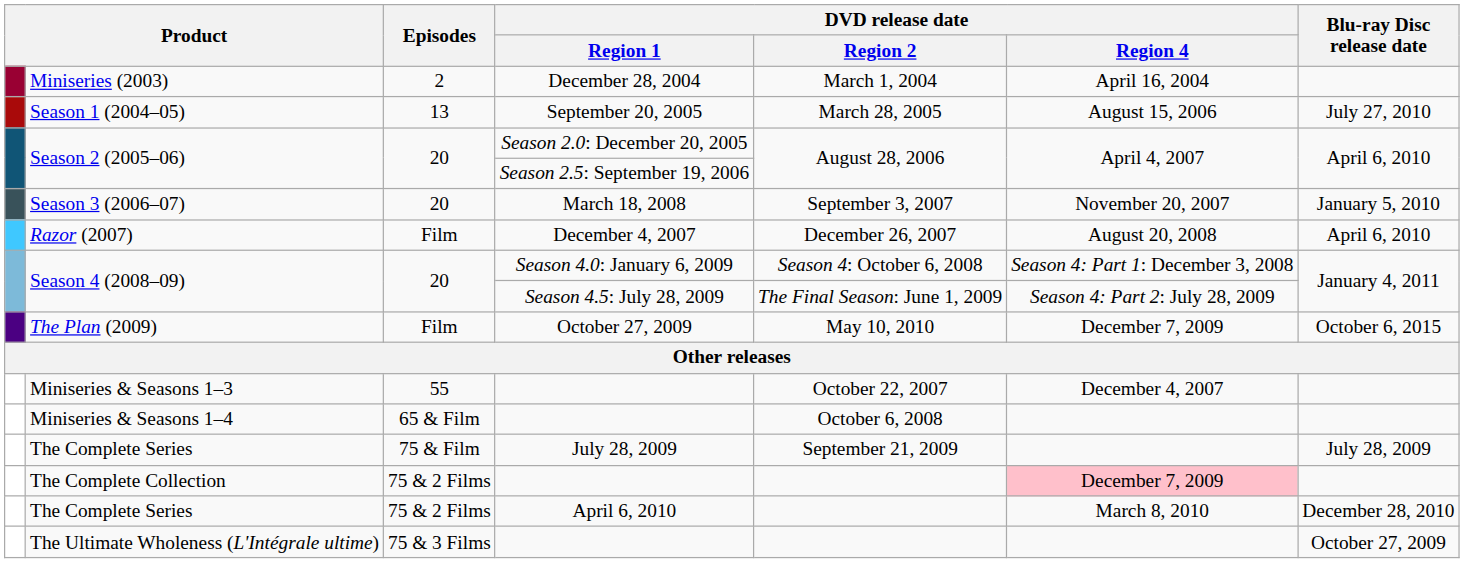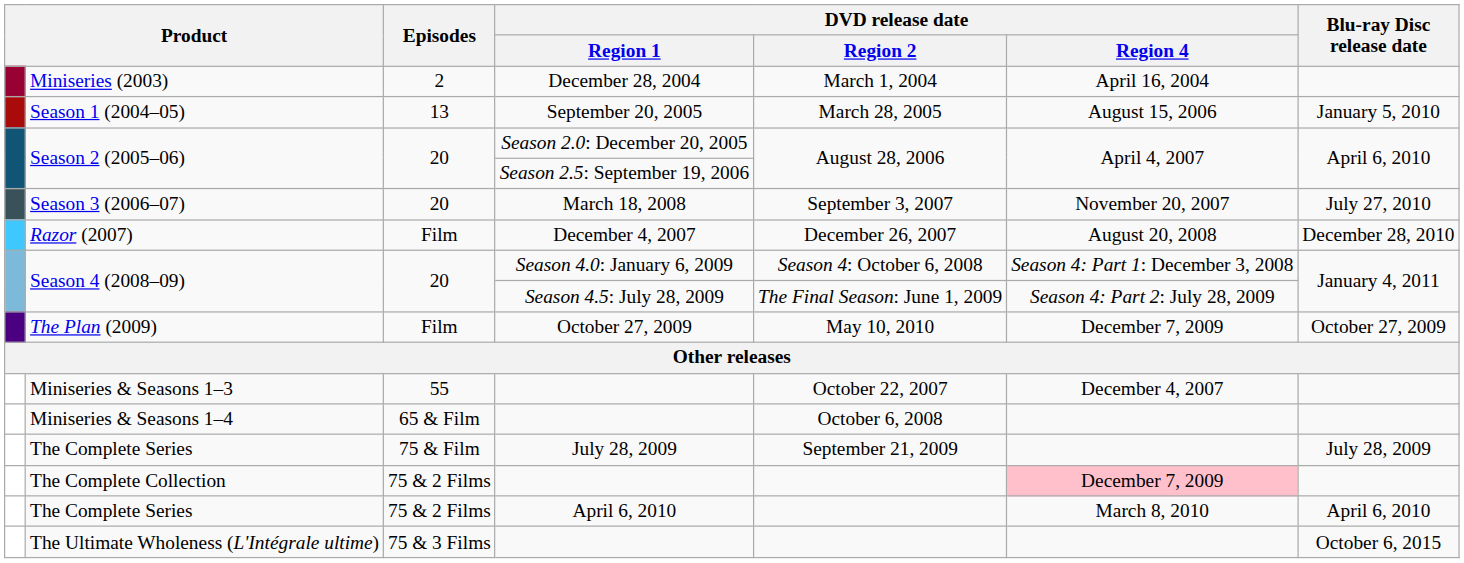(1378, 111) July 27, 2010 -> (1378, 111) January 5, 2010
(1378, 204) January 5, 2010 -> (1378, 204) July 27, 2010
(1378, 234) April 6, 2010 -> (1378, 234) December 28, 2010
(1378, 326) October 6, 2015 -> (1378, 326) October 27, 2009
(1378, 511) December 28, 2010 -> (1378, 511) April 6, 2010
(1378, 541) October 27, 2009 -> (1378, 541) October 6, 2015
